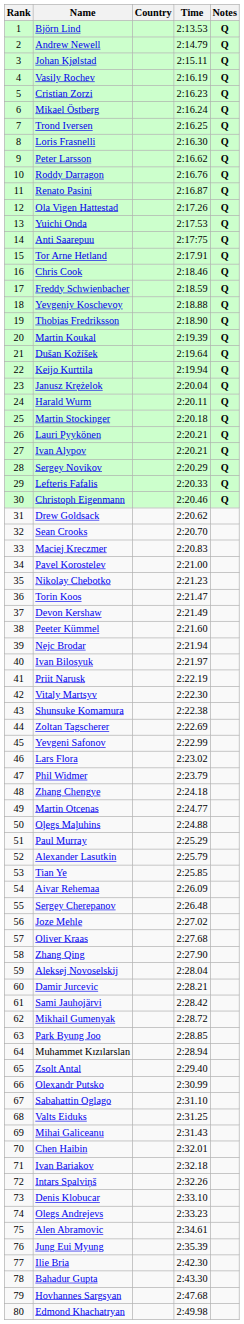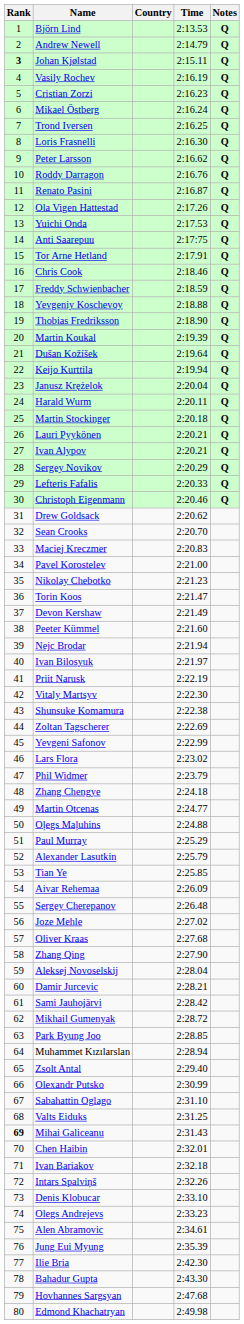(19, 61) normal -> (19, 61) bold
(19, 1133) normal -> (19, 1133) bold
